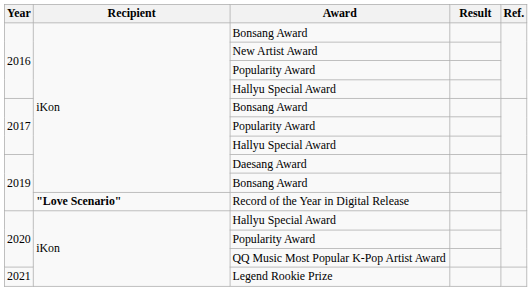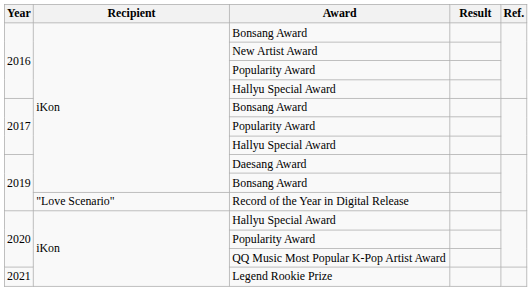(79, 201) bold -> (75, 201) normal
